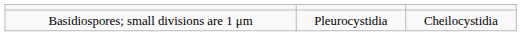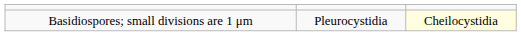(461, 20) no background -> (461, 20) lightyellow background
